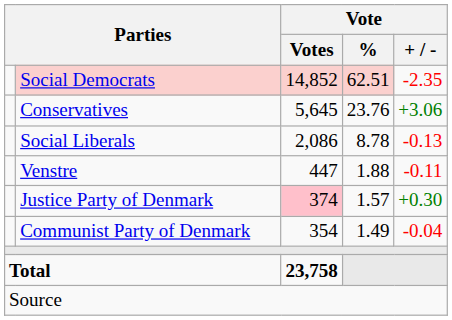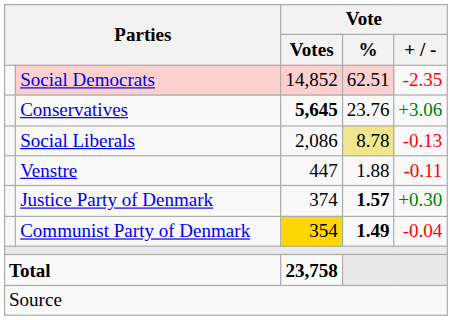(316, 110) normal -> (316, 110) bold
(373, 140) no background -> (373, 140) khaki background
(324, 200) pink background -> (324, 200) no background
(373, 200) normal -> (373, 200) bold
(324, 230) no background -> (324, 230) gold background
(373, 230) normal -> (373, 230) bold
